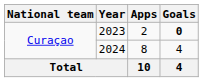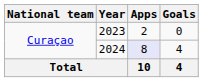(179, 31) bold -> (179, 31) normal
(144, 49) no background -> (144, 49) lavender background
